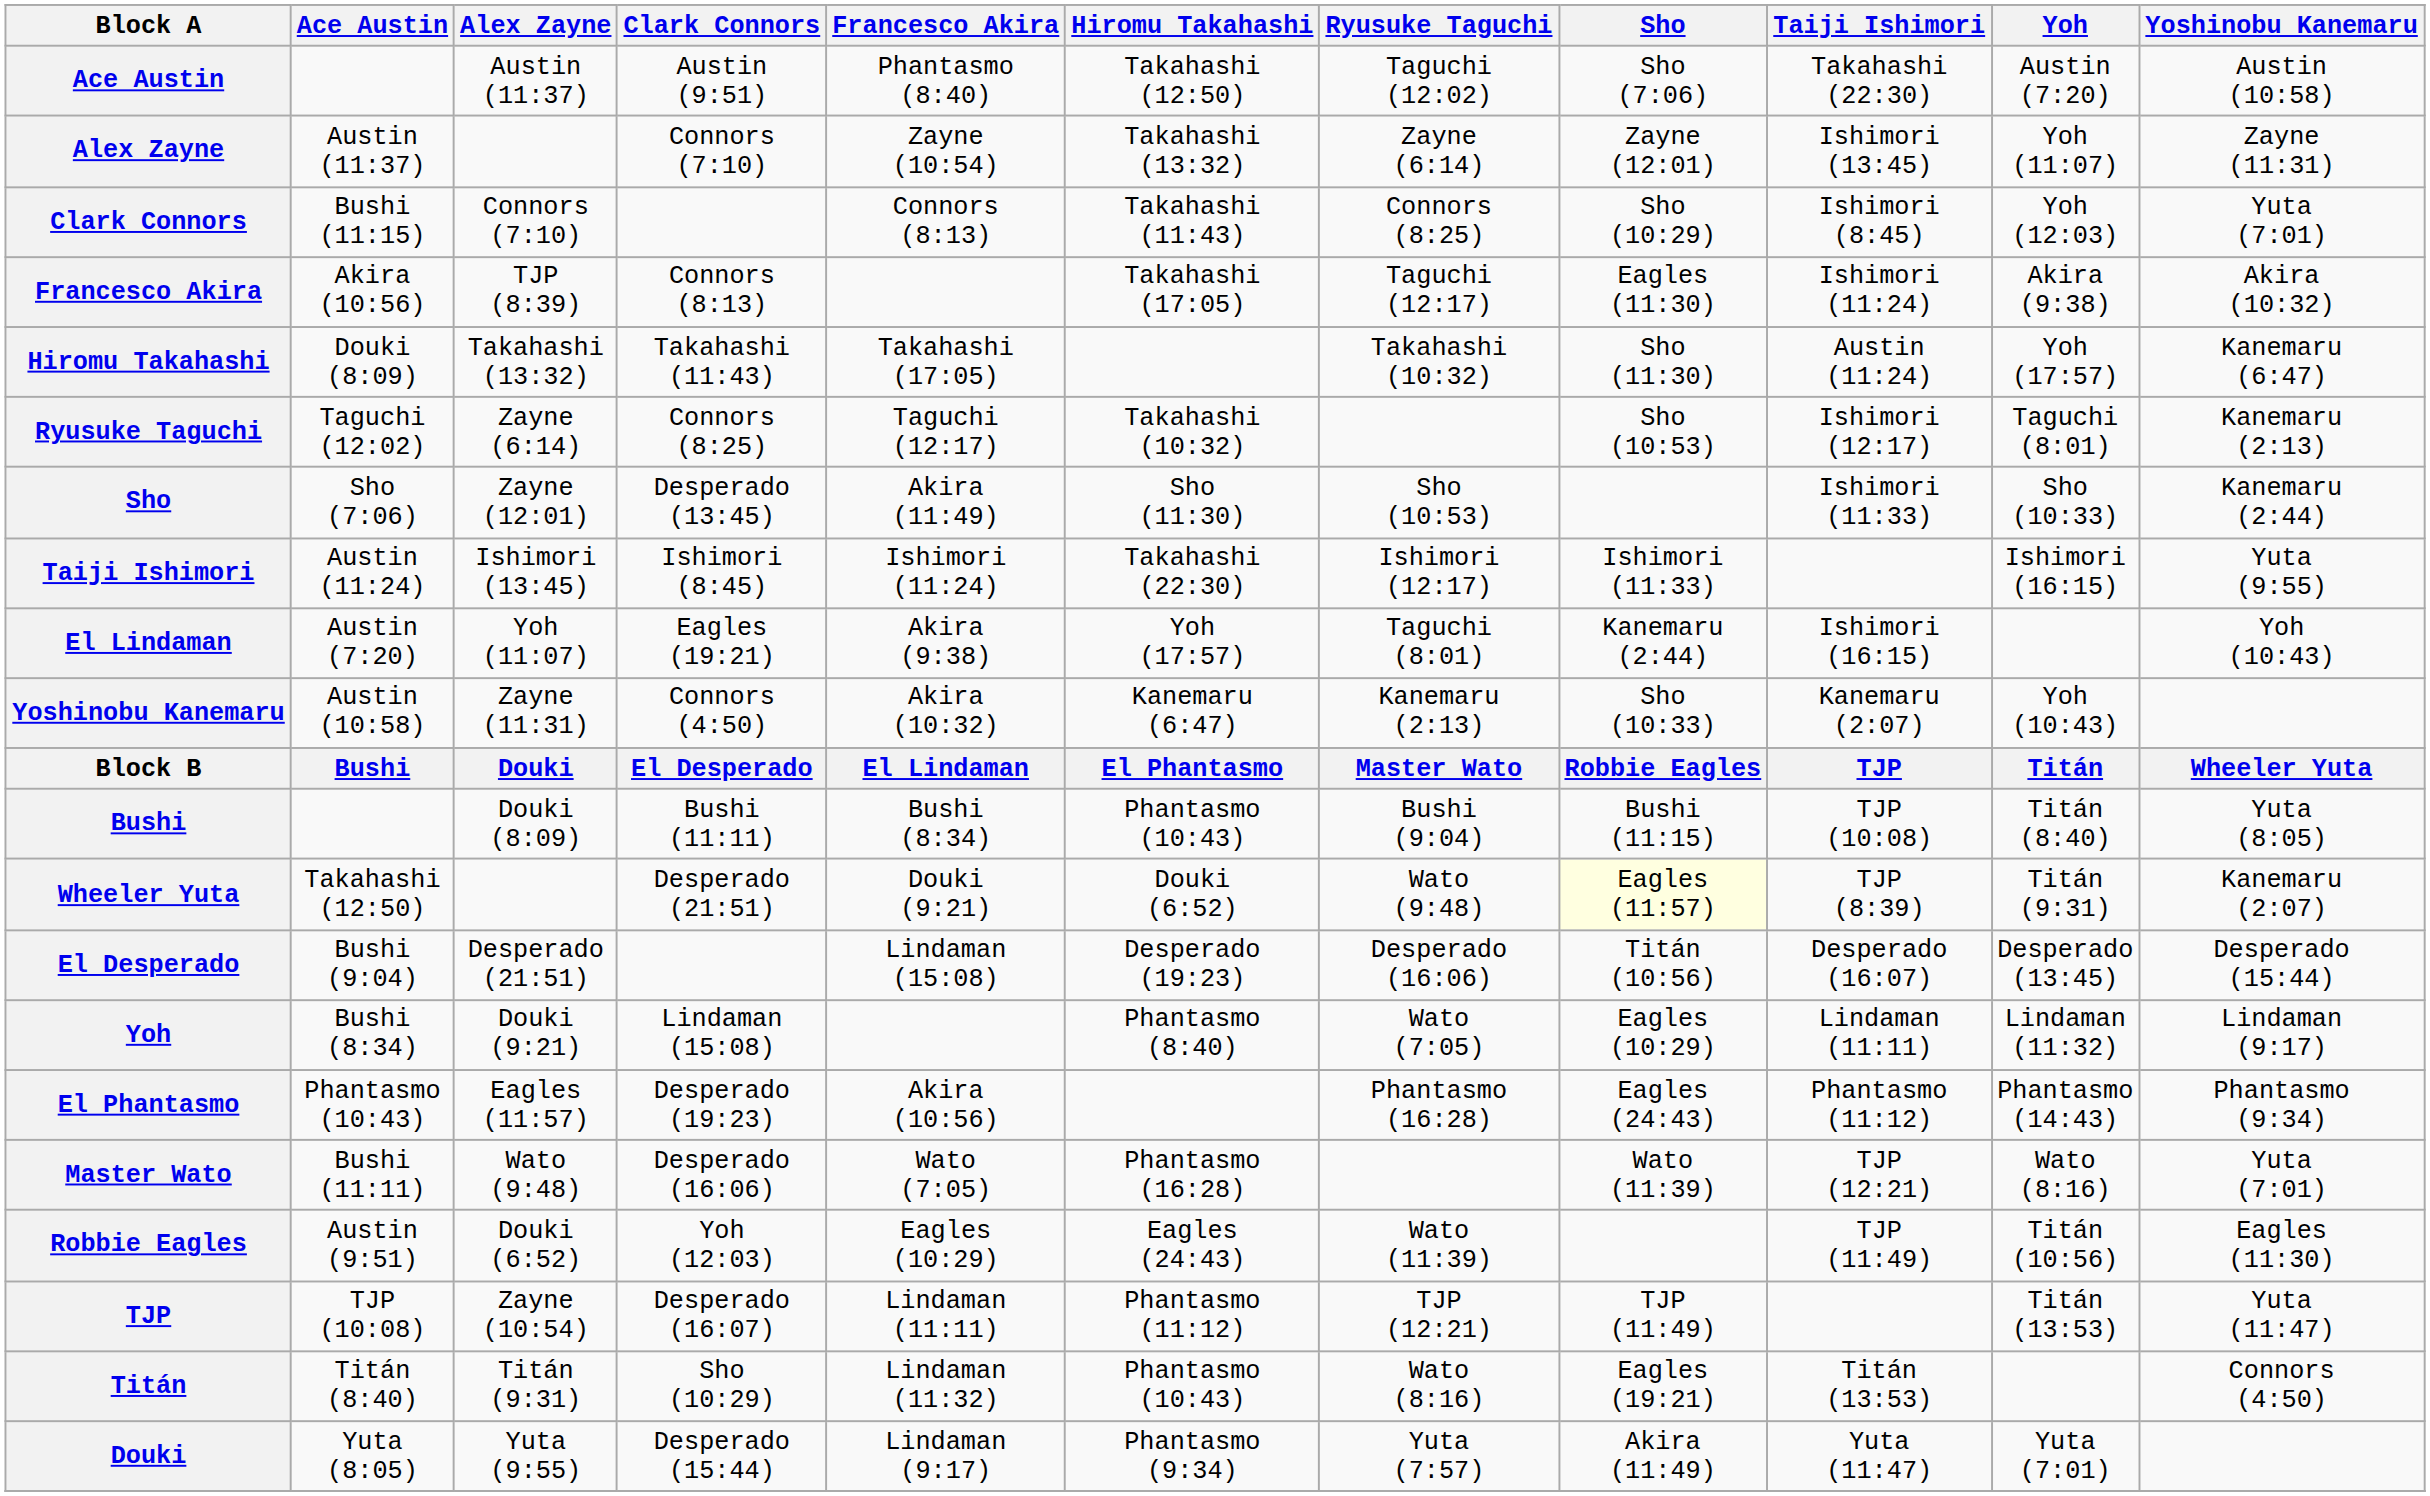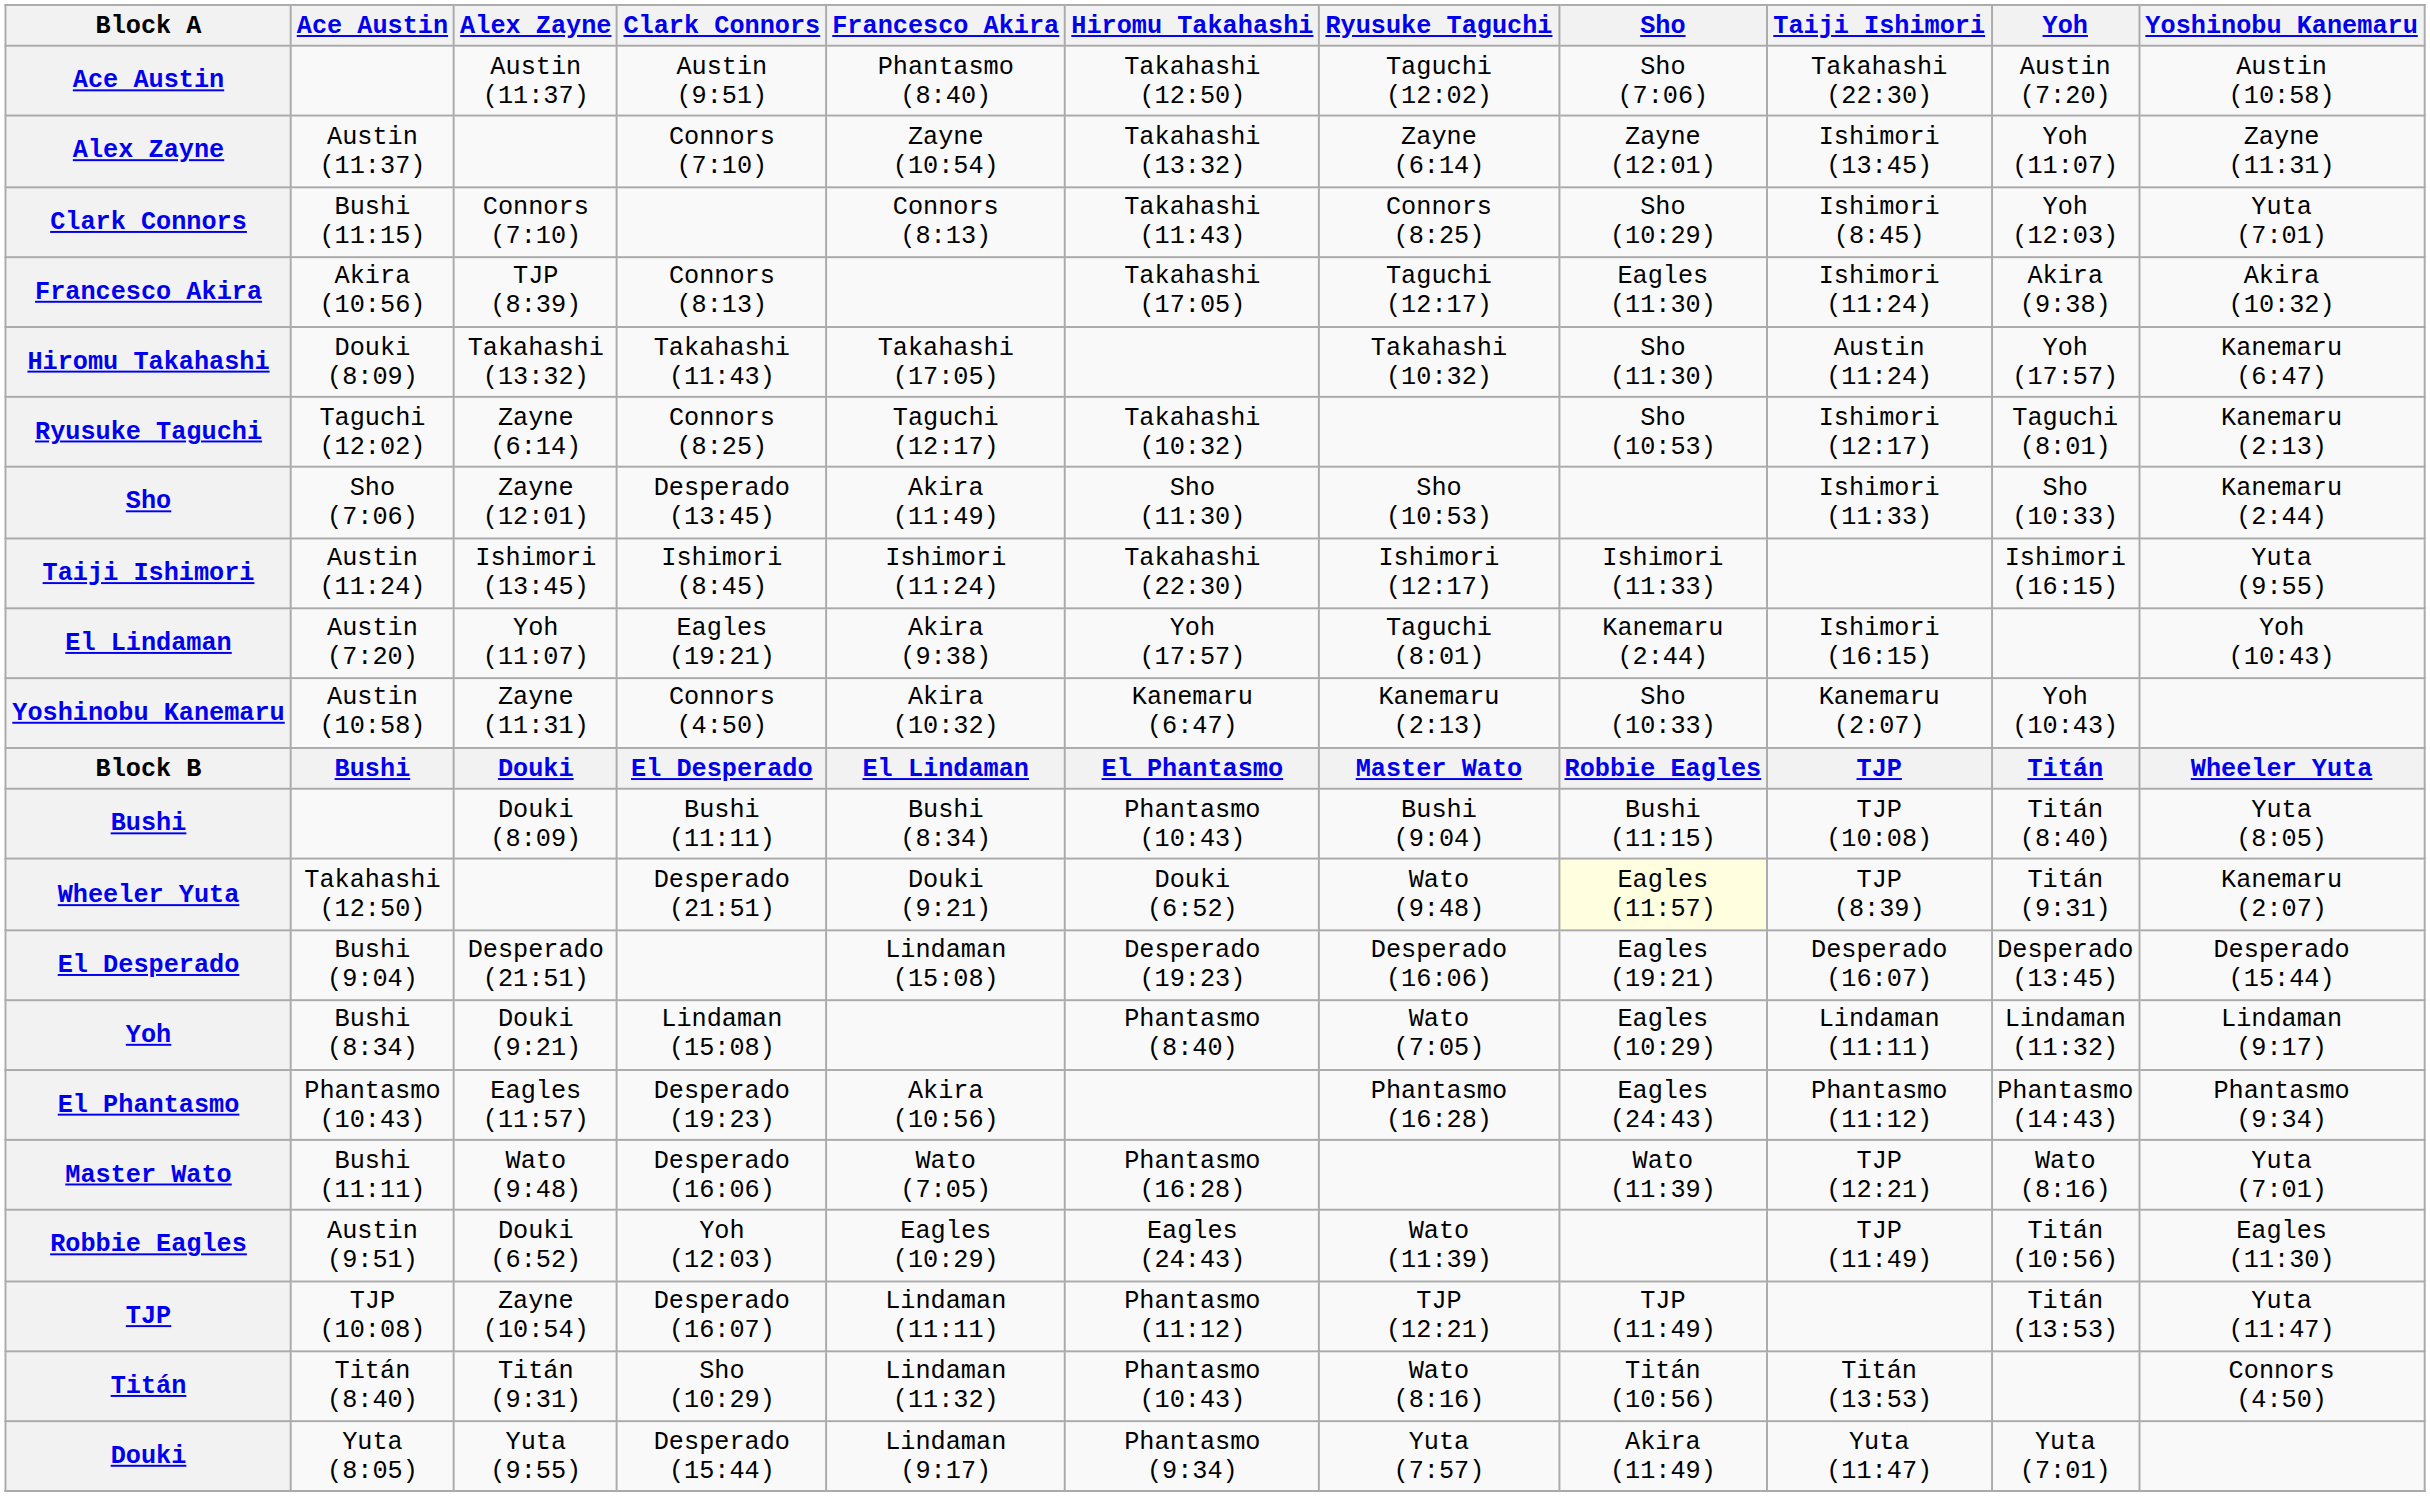(1663, 965) Titán (10:56) -> (1663, 965) Eagles (19:21)
(1663, 1386) Eagles (19:21) -> (1663, 1386) Titán (10:56)
